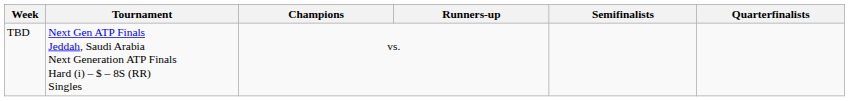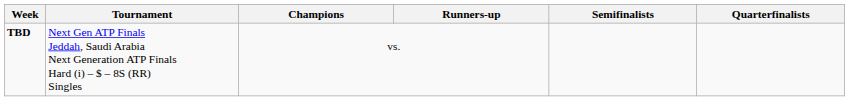(18, 32) normal -> (19, 32) bold
